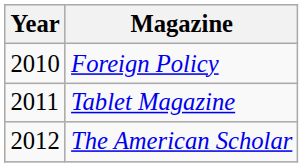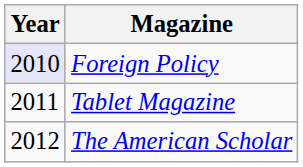(35, 63) no background -> (35, 63) lavender background
